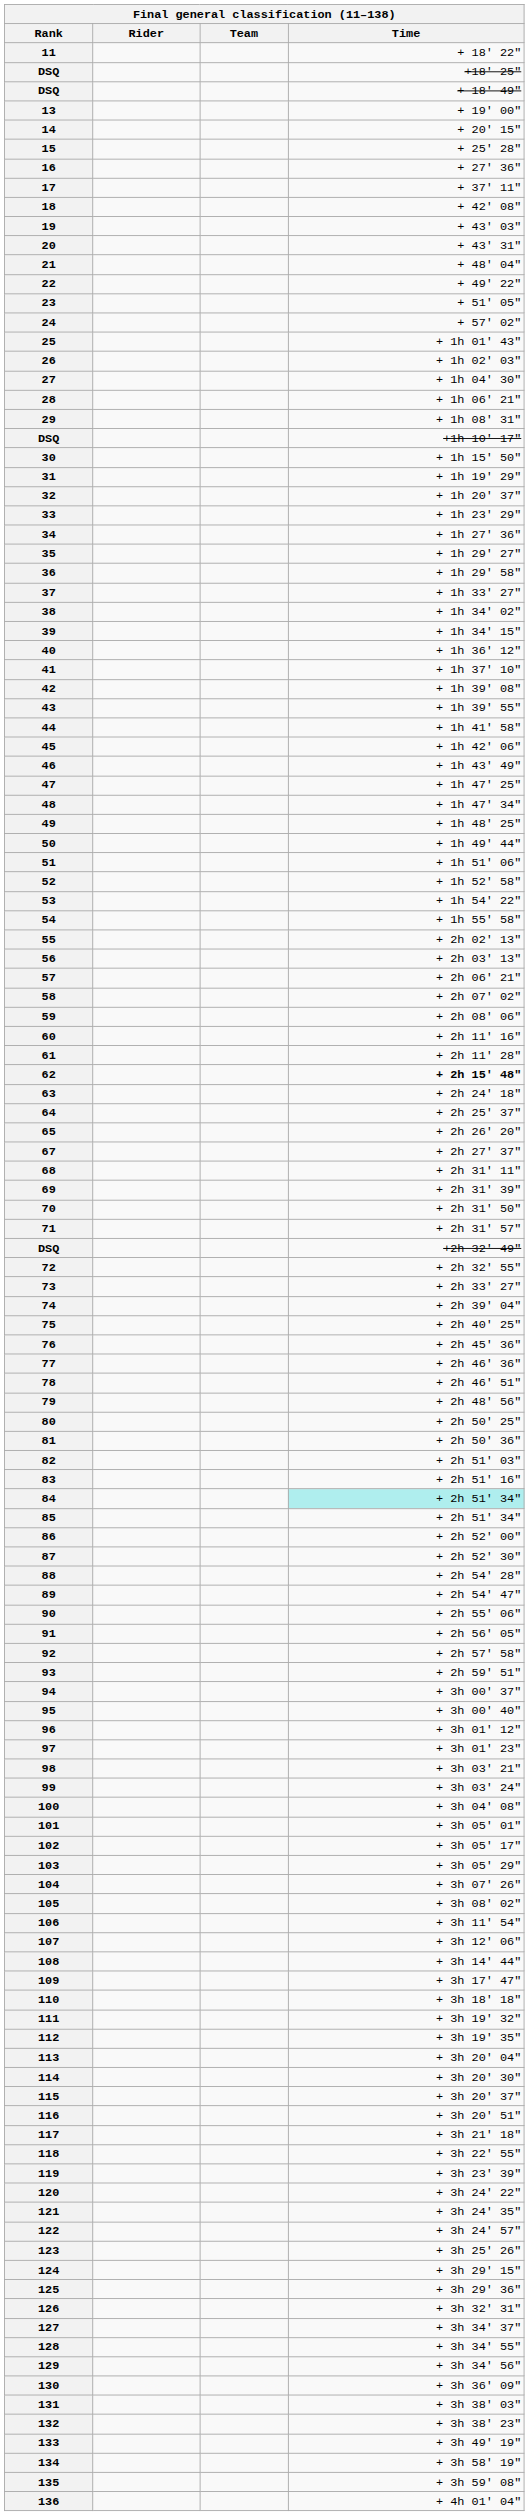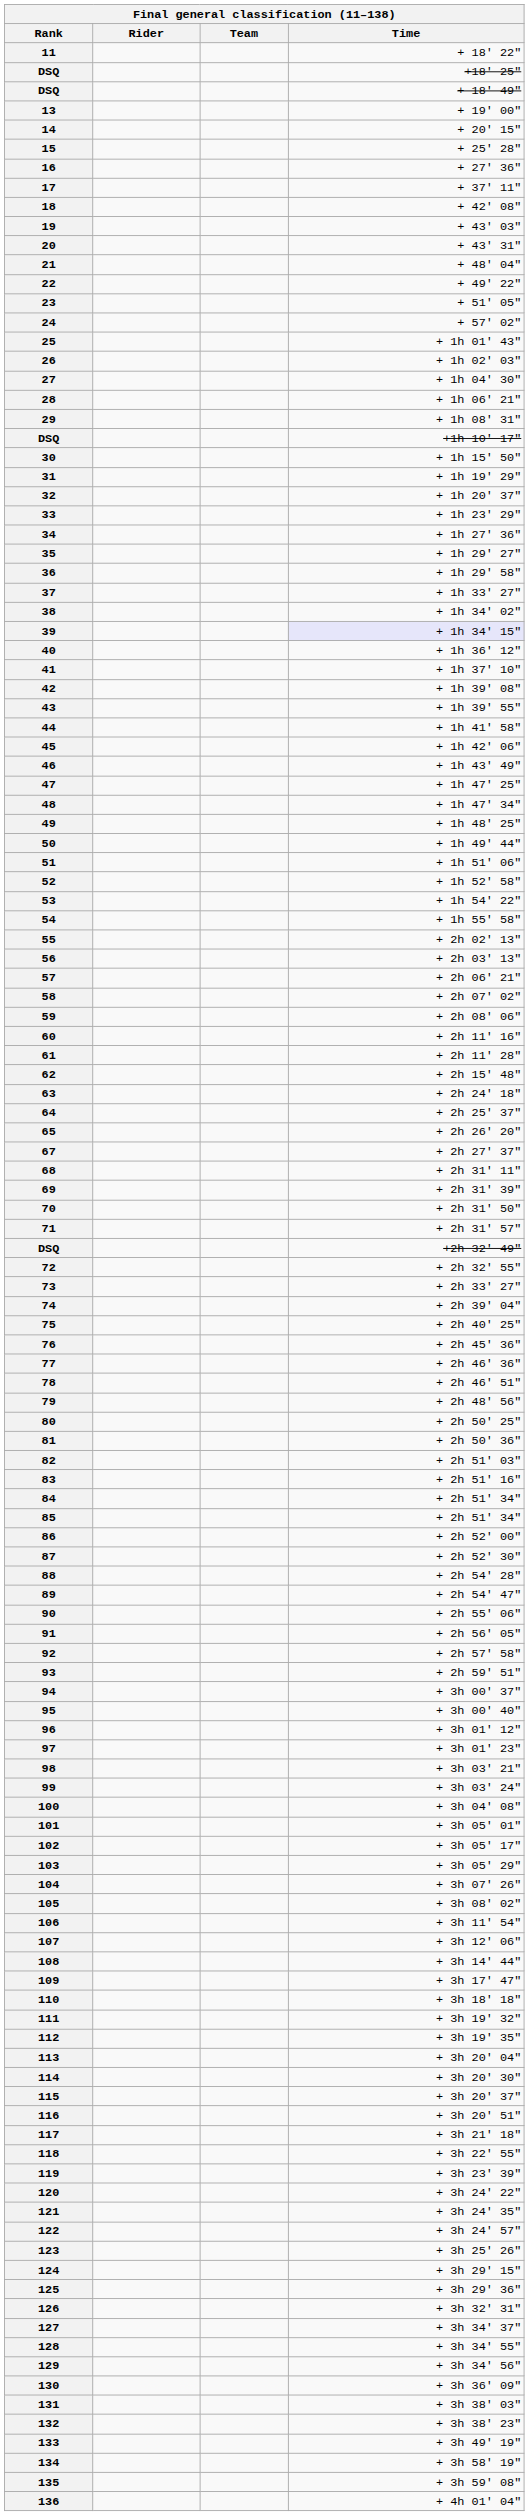(479, 631) no background -> (479, 631) lavender background
(479, 1075) bold -> (479, 1075) normal
(479, 1499) paleturquoise background -> (479, 1499) no background
